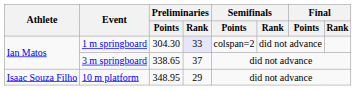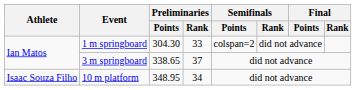(197, 44) lavender background -> (197, 44) no background
(197, 77) 29 -> (197, 77) 34
